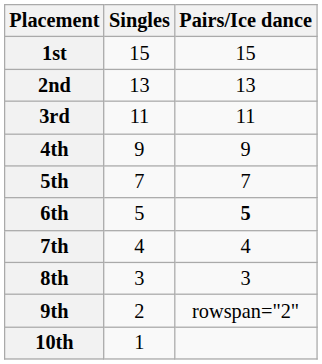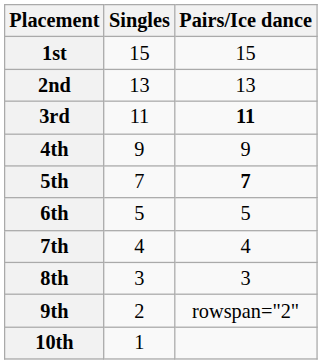(246, 117) normal -> (246, 117) bold
(246, 181) normal -> (246, 181) bold
(246, 213) bold -> (246, 213) normal
